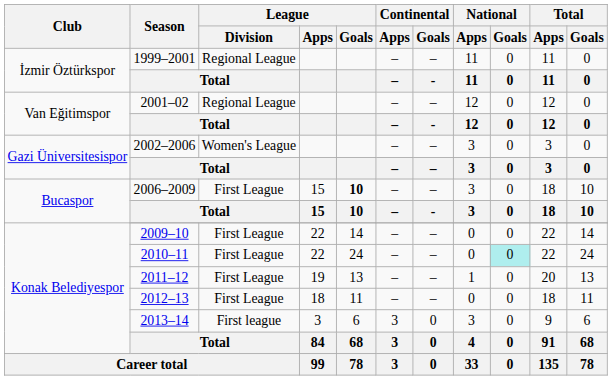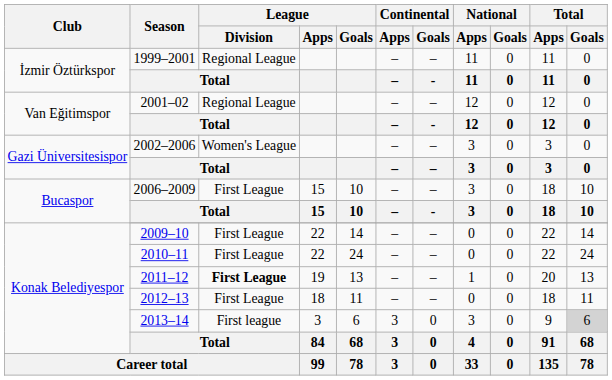(356, 189) bold -> (356, 189) normal
(510, 255) paleturquoise background -> (510, 255) no background
(249, 277) normal -> (249, 277) bold
(587, 320) no background -> (587, 320) lightgrey background
